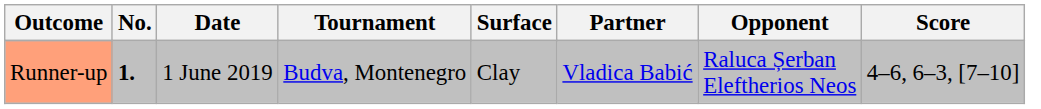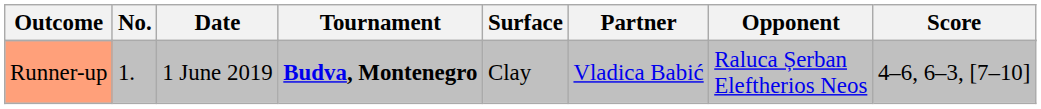(127, 71) bold -> (127, 71) normal
(375, 71) normal -> (380, 71) bold
